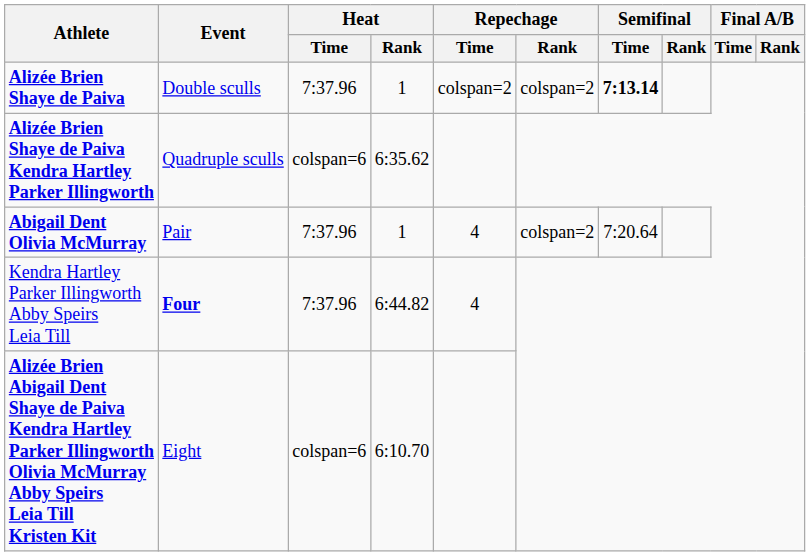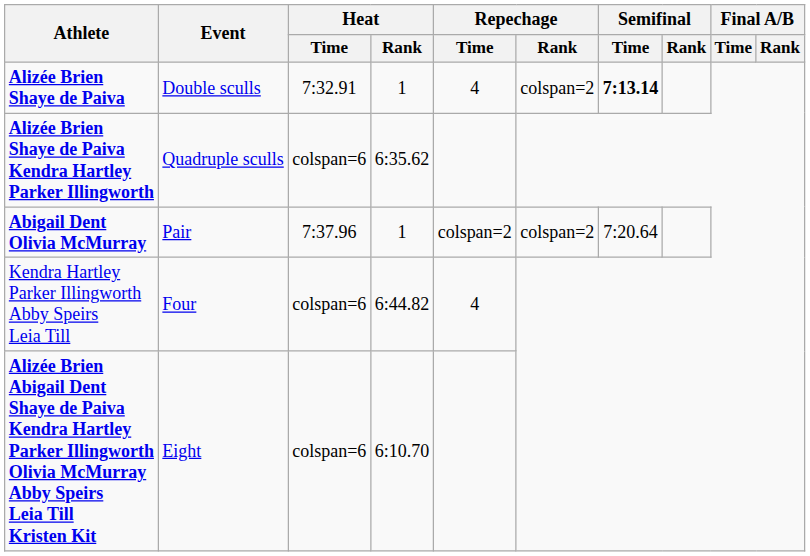(329, 88) 7:37.96 -> (329, 88) 7:32.91
(475, 88) colspan=2 -> (475, 88) 4
(475, 232) 4 -> (475, 232) colspan=2
(181, 304) bold -> (179, 304) normal
(329, 304) 7:37.96 -> (329, 304) colspan=6
